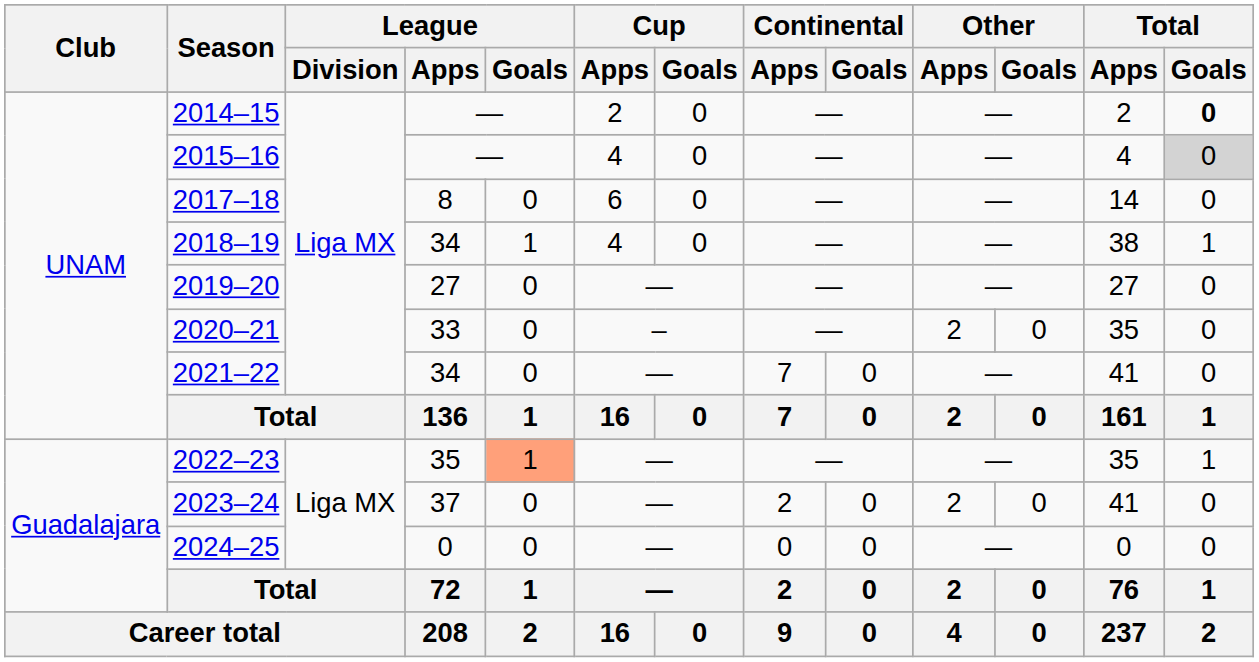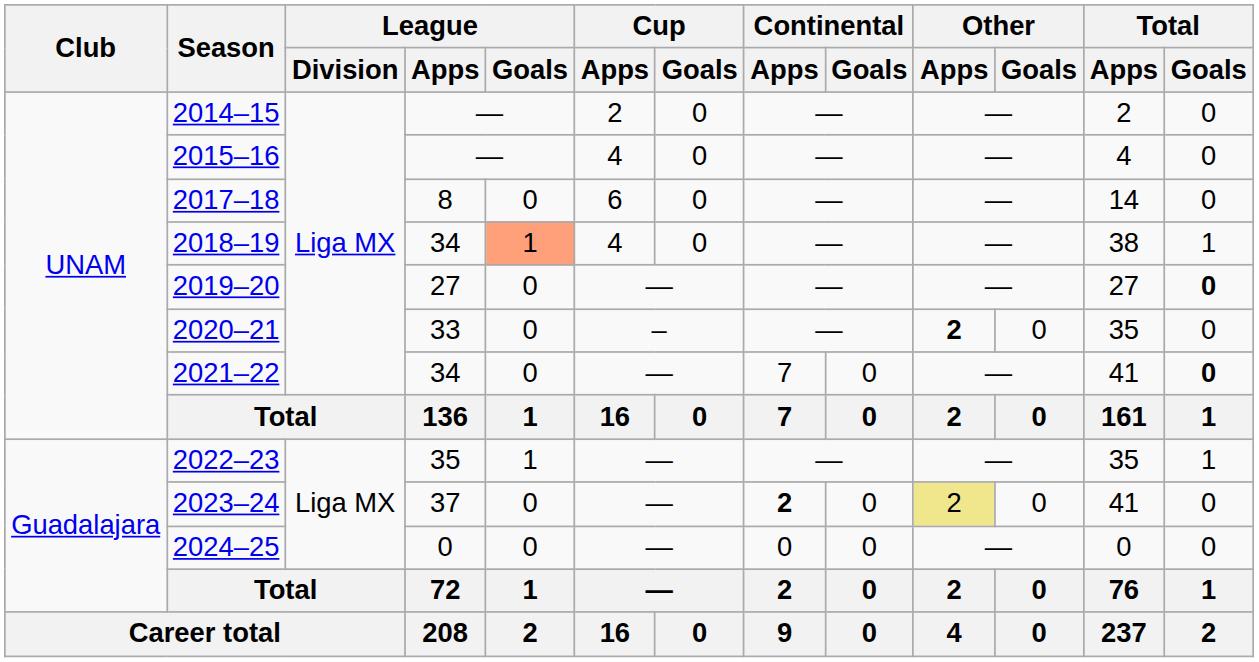(1209, 112) bold -> (1209, 112) normal
(1209, 156) lightgrey background -> (1209, 156) no background
(530, 243) no background -> (530, 243) lightsalmon background
(1209, 286) normal -> (1209, 286) bold
(954, 329) normal -> (954, 329) bold
(1209, 373) normal -> (1209, 373) bold
(530, 460) lightsalmon background -> (530, 460) no background
(785, 503) normal -> (785, 503) bold
(954, 503) no background -> (954, 503) khaki background
